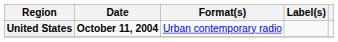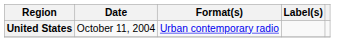(118, 28) bold -> (116, 28) normal
